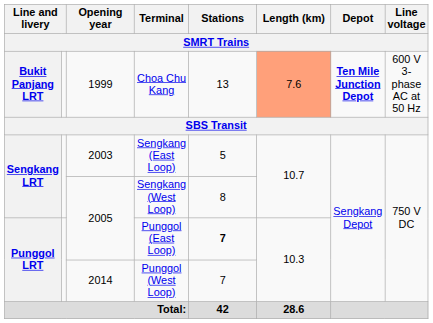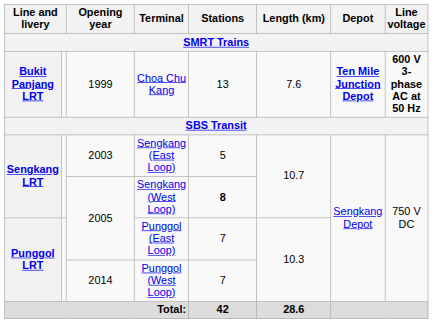(294, 84) lightsalmon background -> (294, 84) no background
(406, 84) normal -> (406, 84) bold
(223, 197) normal -> (223, 197) bold
(223, 239) bold -> (223, 239) normal
